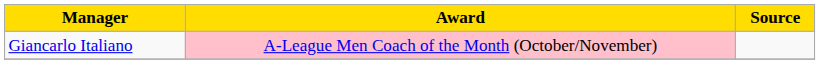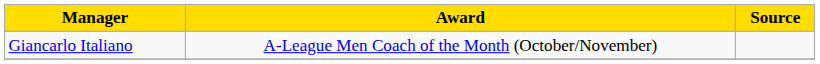(460, 45) pink background -> (460, 45) no background
